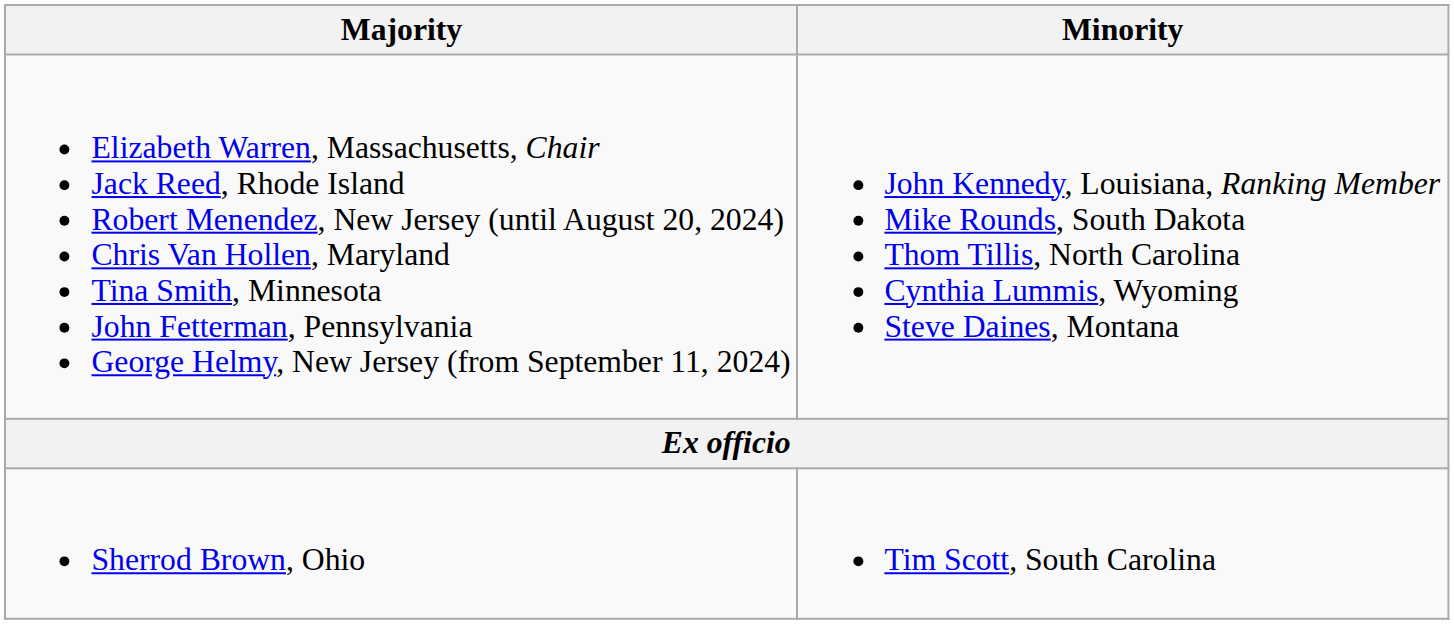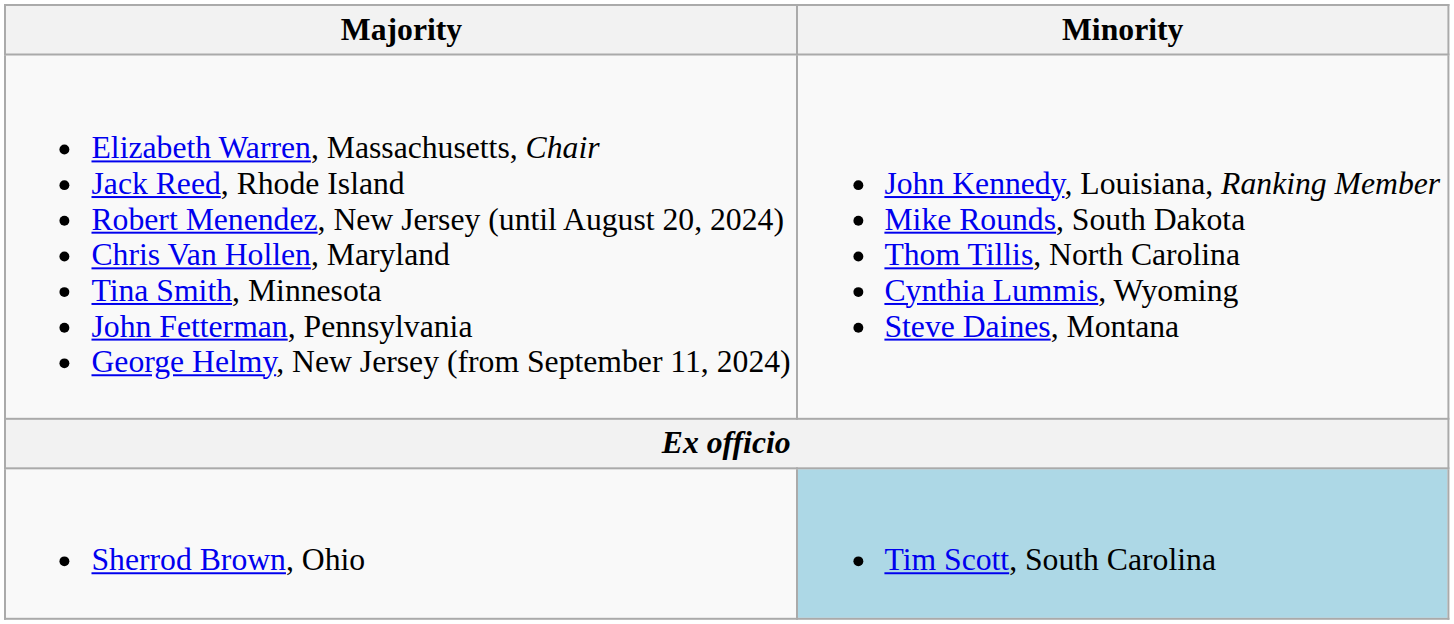(1123, 561) no background -> (1123, 561) lightblue background
